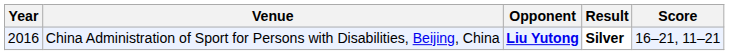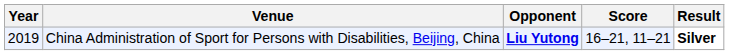columns swapped: (678, 16) <-> (607, 16)
(23, 38) 2016 -> (23, 38) 2019
